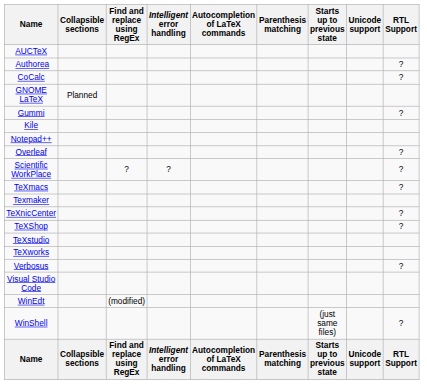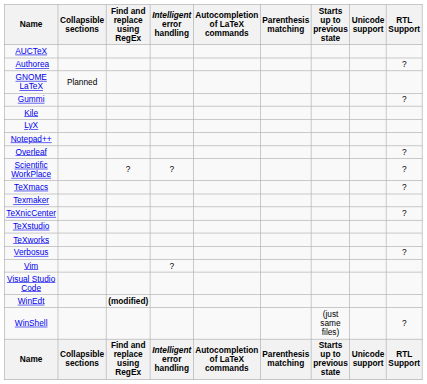- row: (31, 77)
+ row: (31, 125)
- row: (31, 226)
+ row: (31, 265)
(127, 301) normal -> (128, 301) bold
